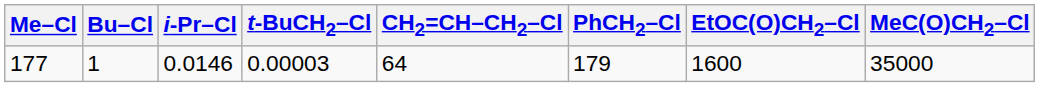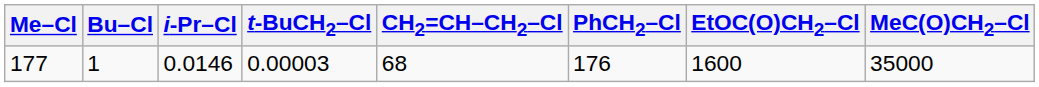(394, 63) 64 -> (394, 63) 68
(592, 63) 179 -> (592, 63) 176
